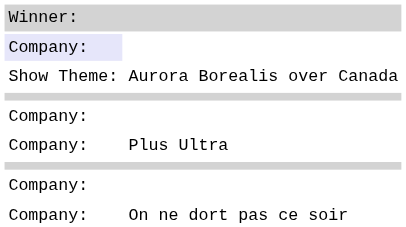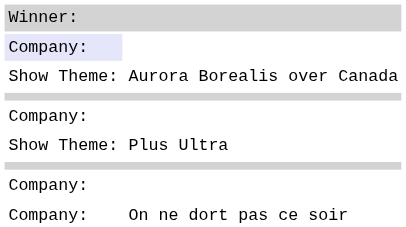(48, 146) Company: -> (63, 146) Show Theme:
